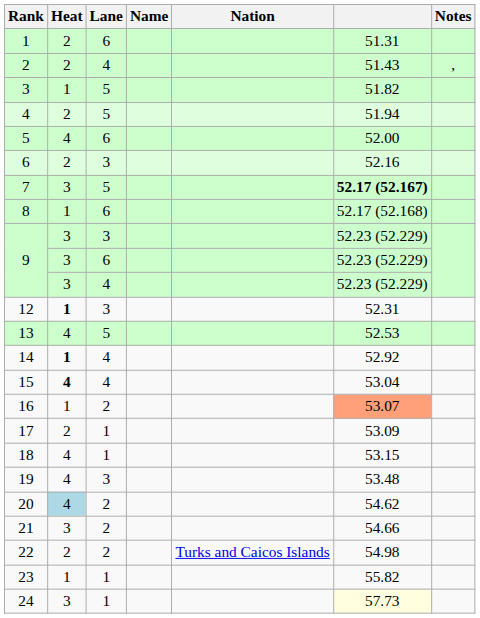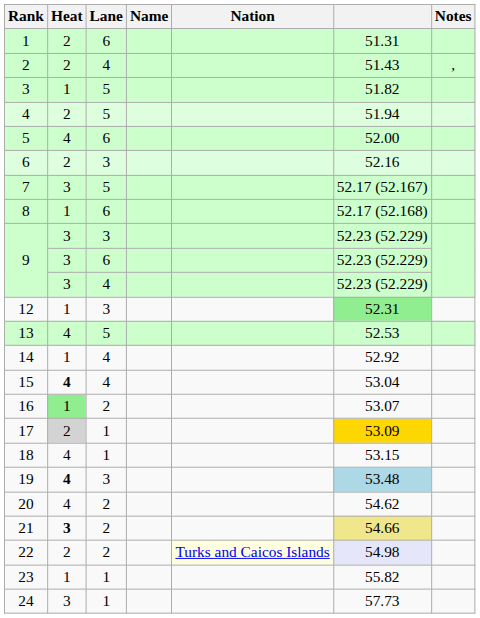(382, 187) bold -> (382, 187) normal
(67, 308) bold -> (67, 308) normal
(382, 308) no background -> (382, 308) lightgreen background
(67, 357) bold -> (67, 357) normal
(67, 406) no background -> (67, 406) lightgreen background
(382, 406) lightsalmon background -> (382, 406) no background
(67, 430) no background -> (67, 430) lightgrey background
(382, 430) no background -> (382, 430) gold background
(67, 479) normal -> (67, 479) bold
(382, 479) no background -> (382, 479) lightblue background
(67, 503) lightblue background -> (67, 503) no background
(67, 528) normal -> (67, 528) bold
(382, 528) no background -> (382, 528) khaki background
(253, 552) no background -> (253, 552) lightyellow background
(382, 552) no background -> (382, 552) lavender background
(382, 601) lightyellow background -> (382, 601) no background
